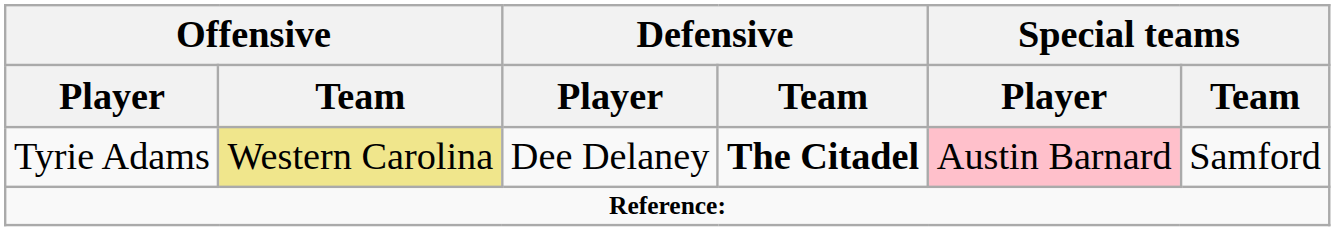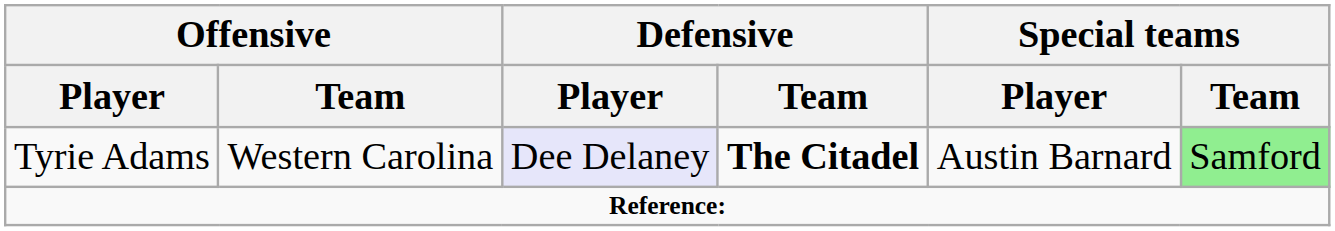(360, 156) khaki background -> (360, 156) no background
(610, 156) no background -> (610, 156) lavender background
(1054, 156) pink background -> (1054, 156) no background
(1255, 156) no background -> (1255, 156) lightgreen background
